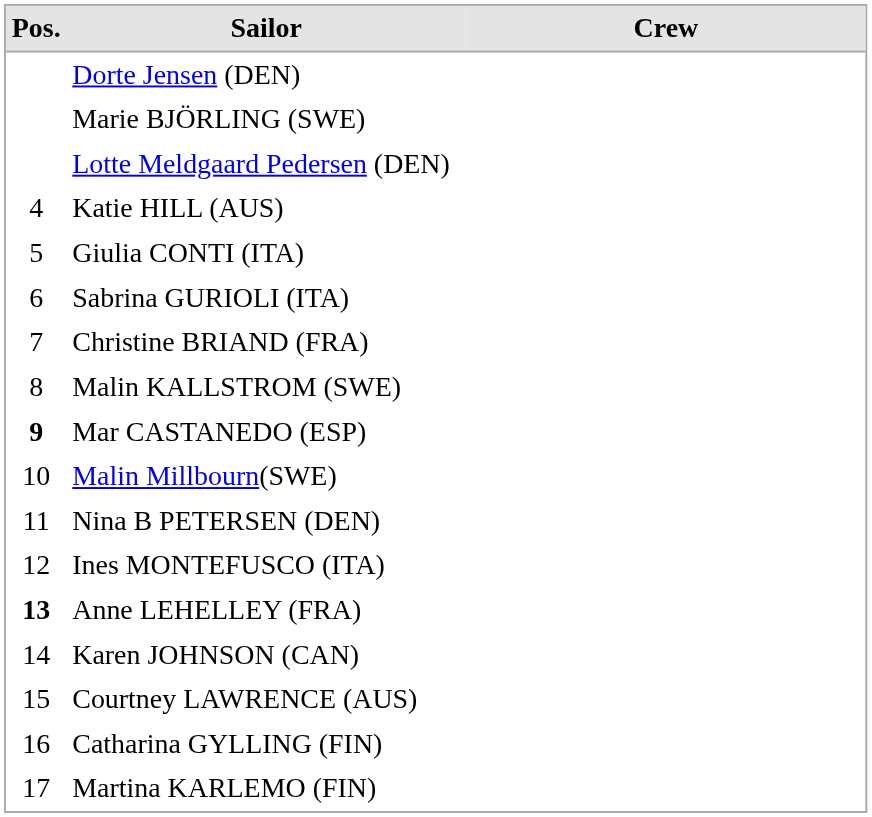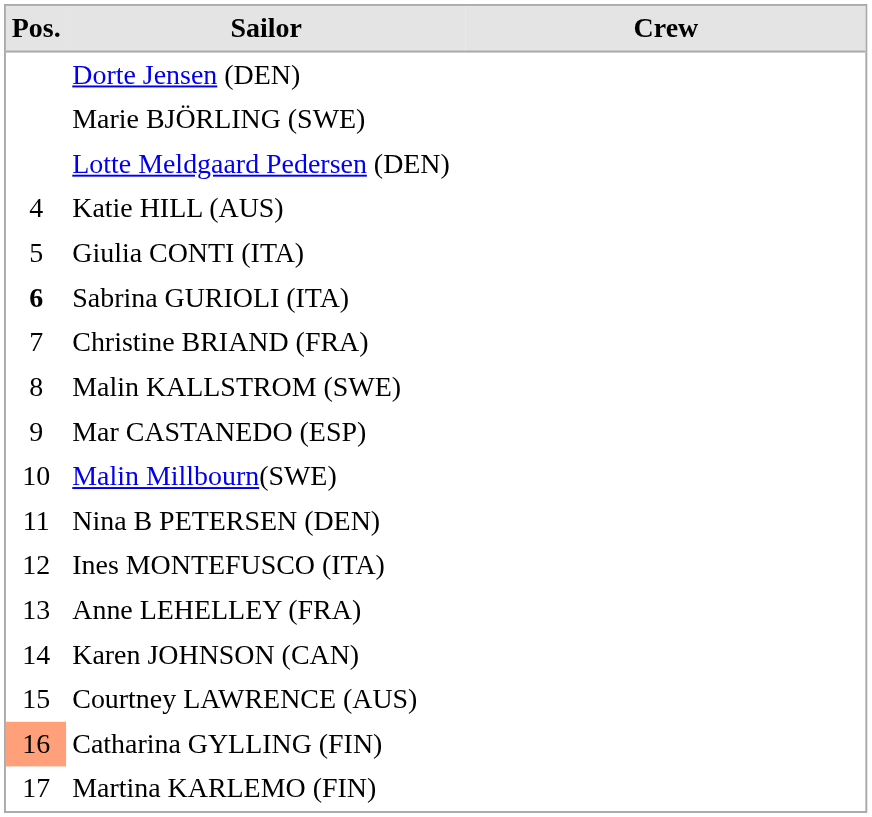(36, 297) normal -> (36, 297) bold
(36, 431) bold -> (36, 431) normal
(36, 609) bold -> (36, 609) normal
(36, 743) no background -> (36, 743) lightsalmon background
